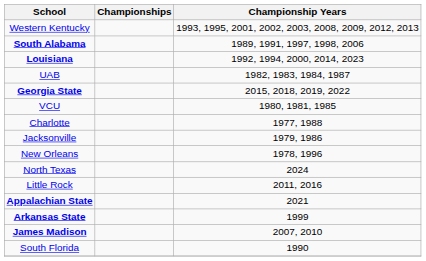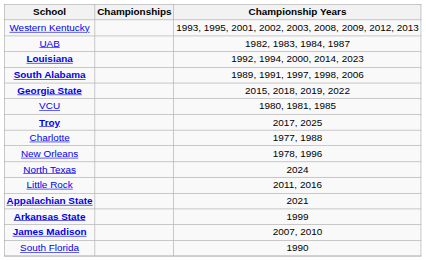rows swapped: (50, 43) <-> (50, 75)
+ row: (50, 122)
- row: (50, 138)
